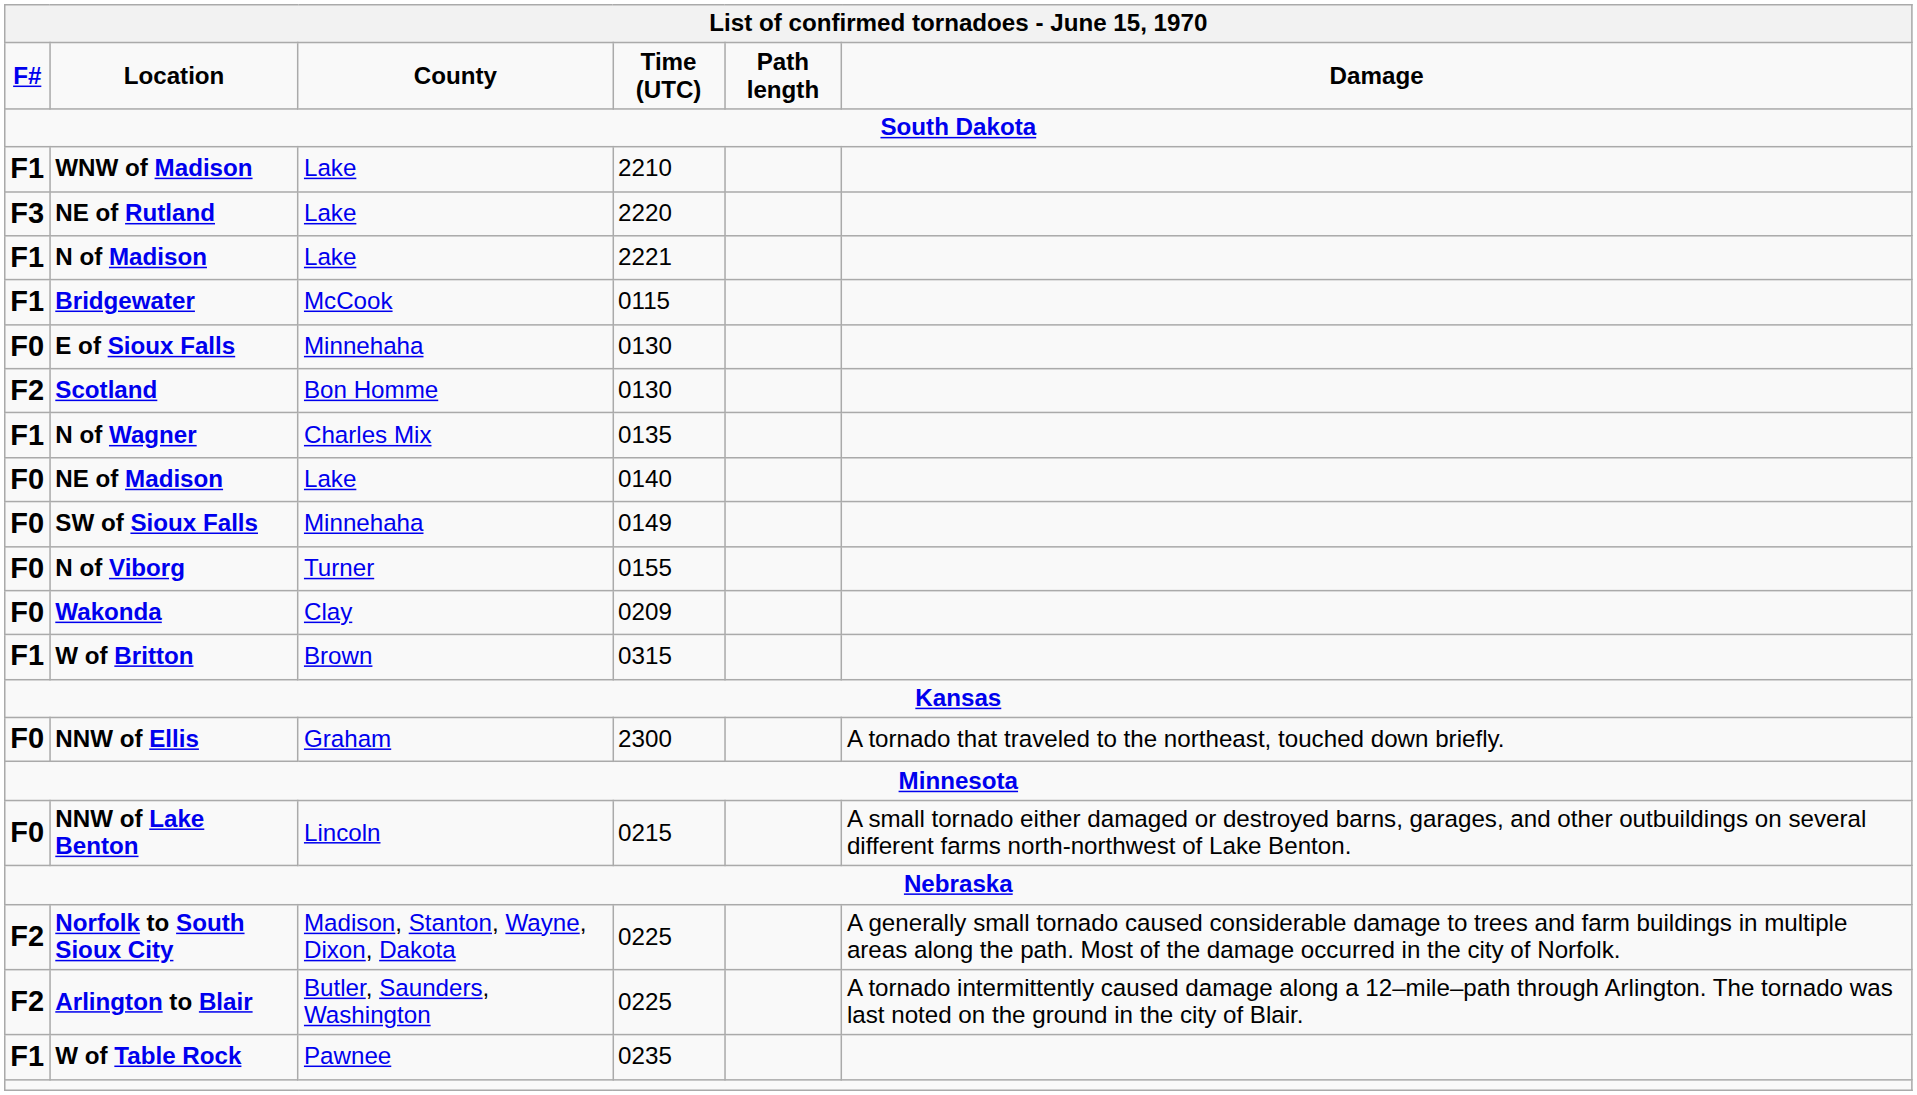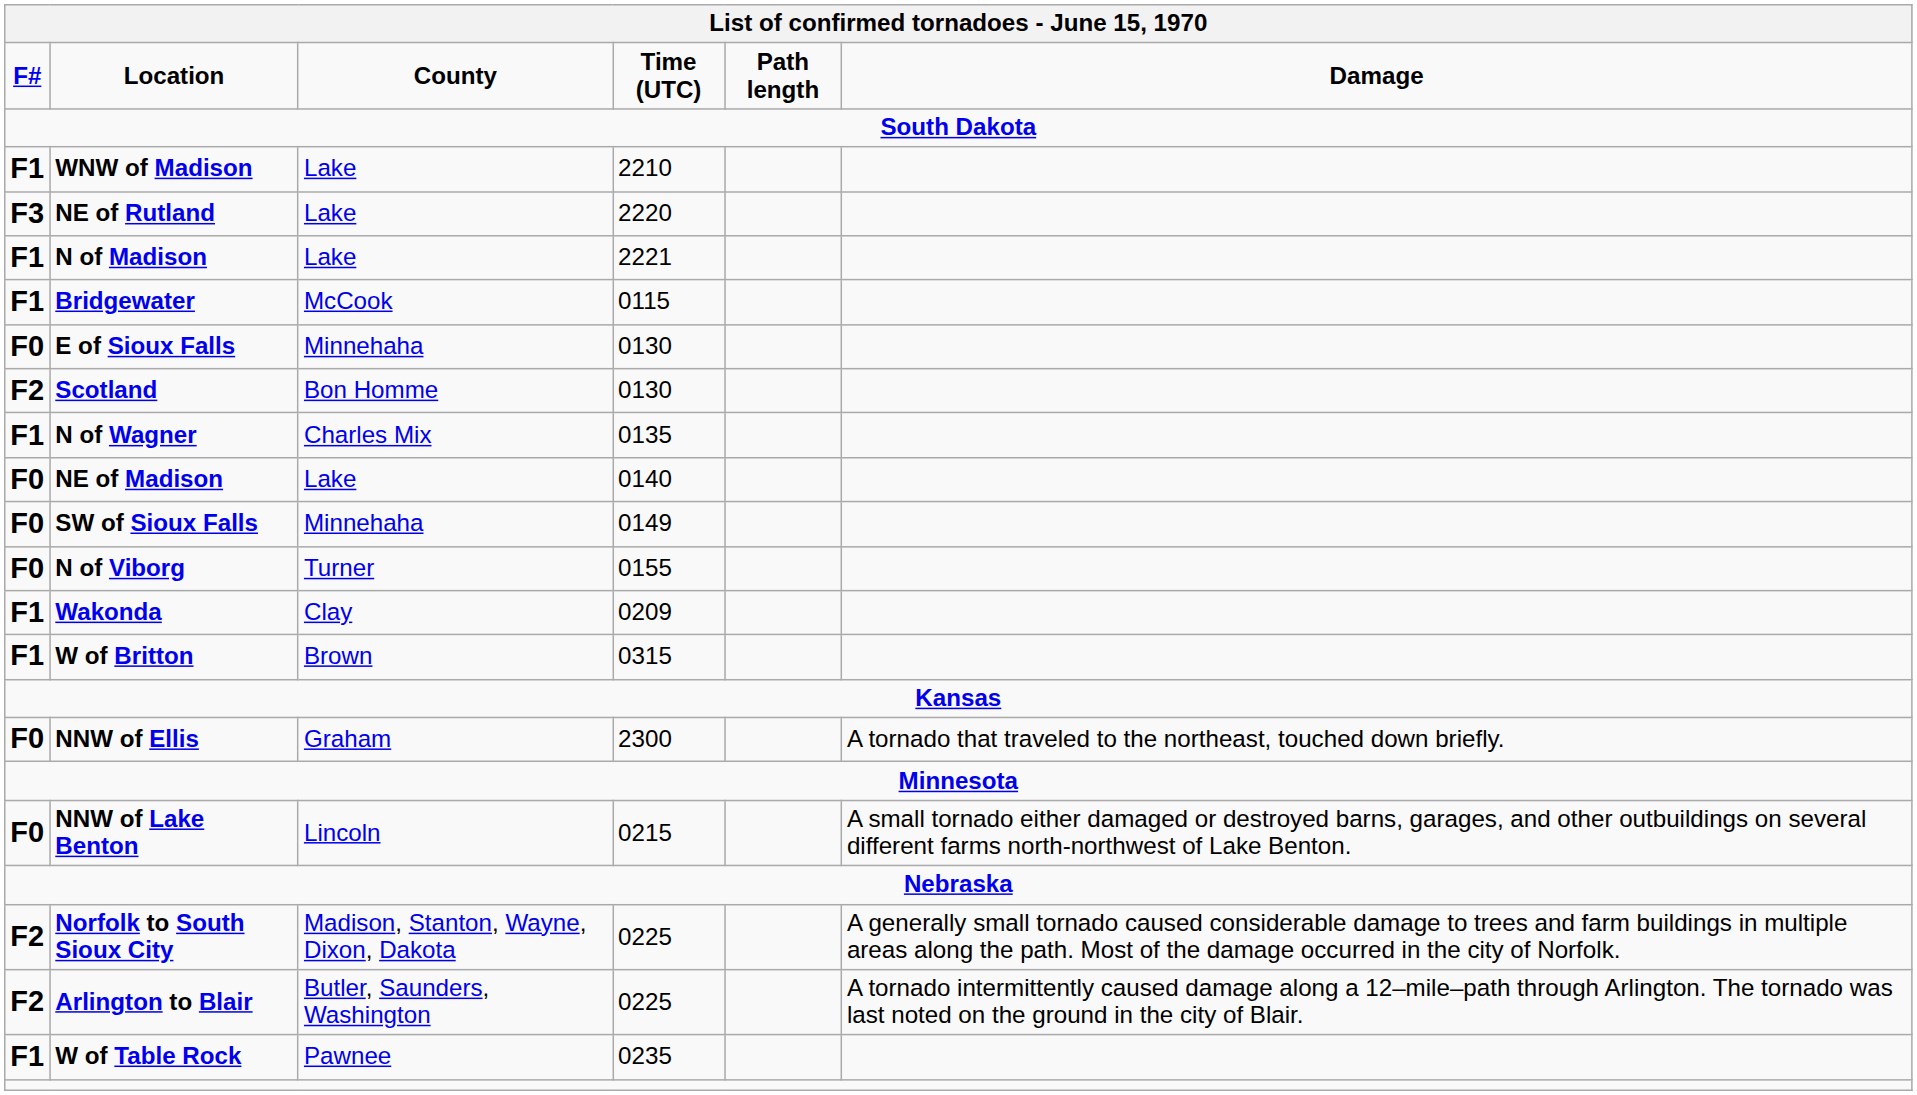(27, 612) F0 -> (27, 612) F1
